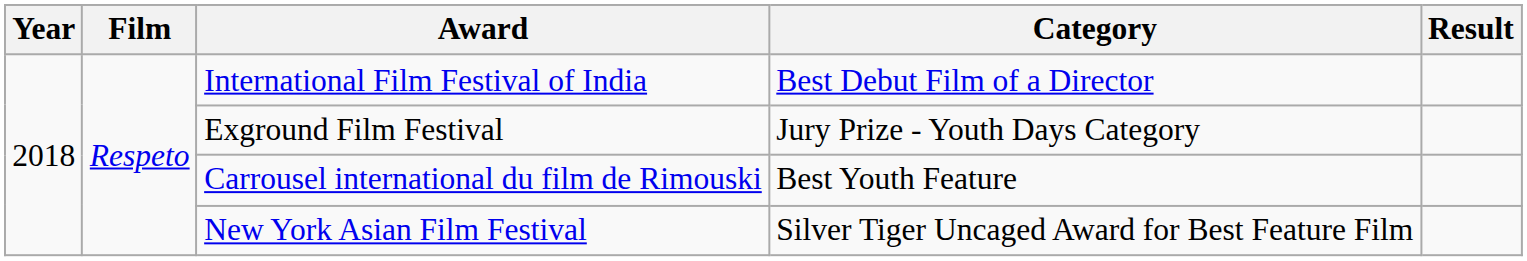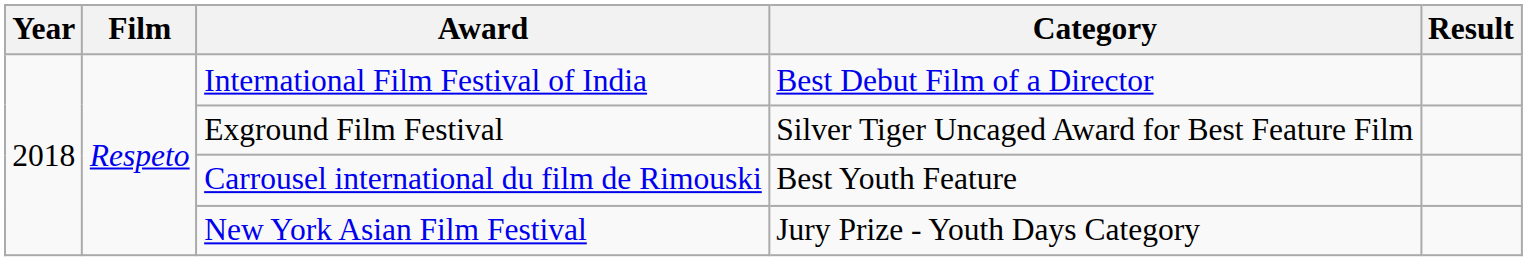(988, 129) Jury Prize - Youth Days Category -> (1095, 129) Silver Tiger Uncaged Award for Best Feature Film
(1095, 229) Silver Tiger Uncaged Award for Best Feature Film -> (988, 229) Jury Prize - Youth Days Category
